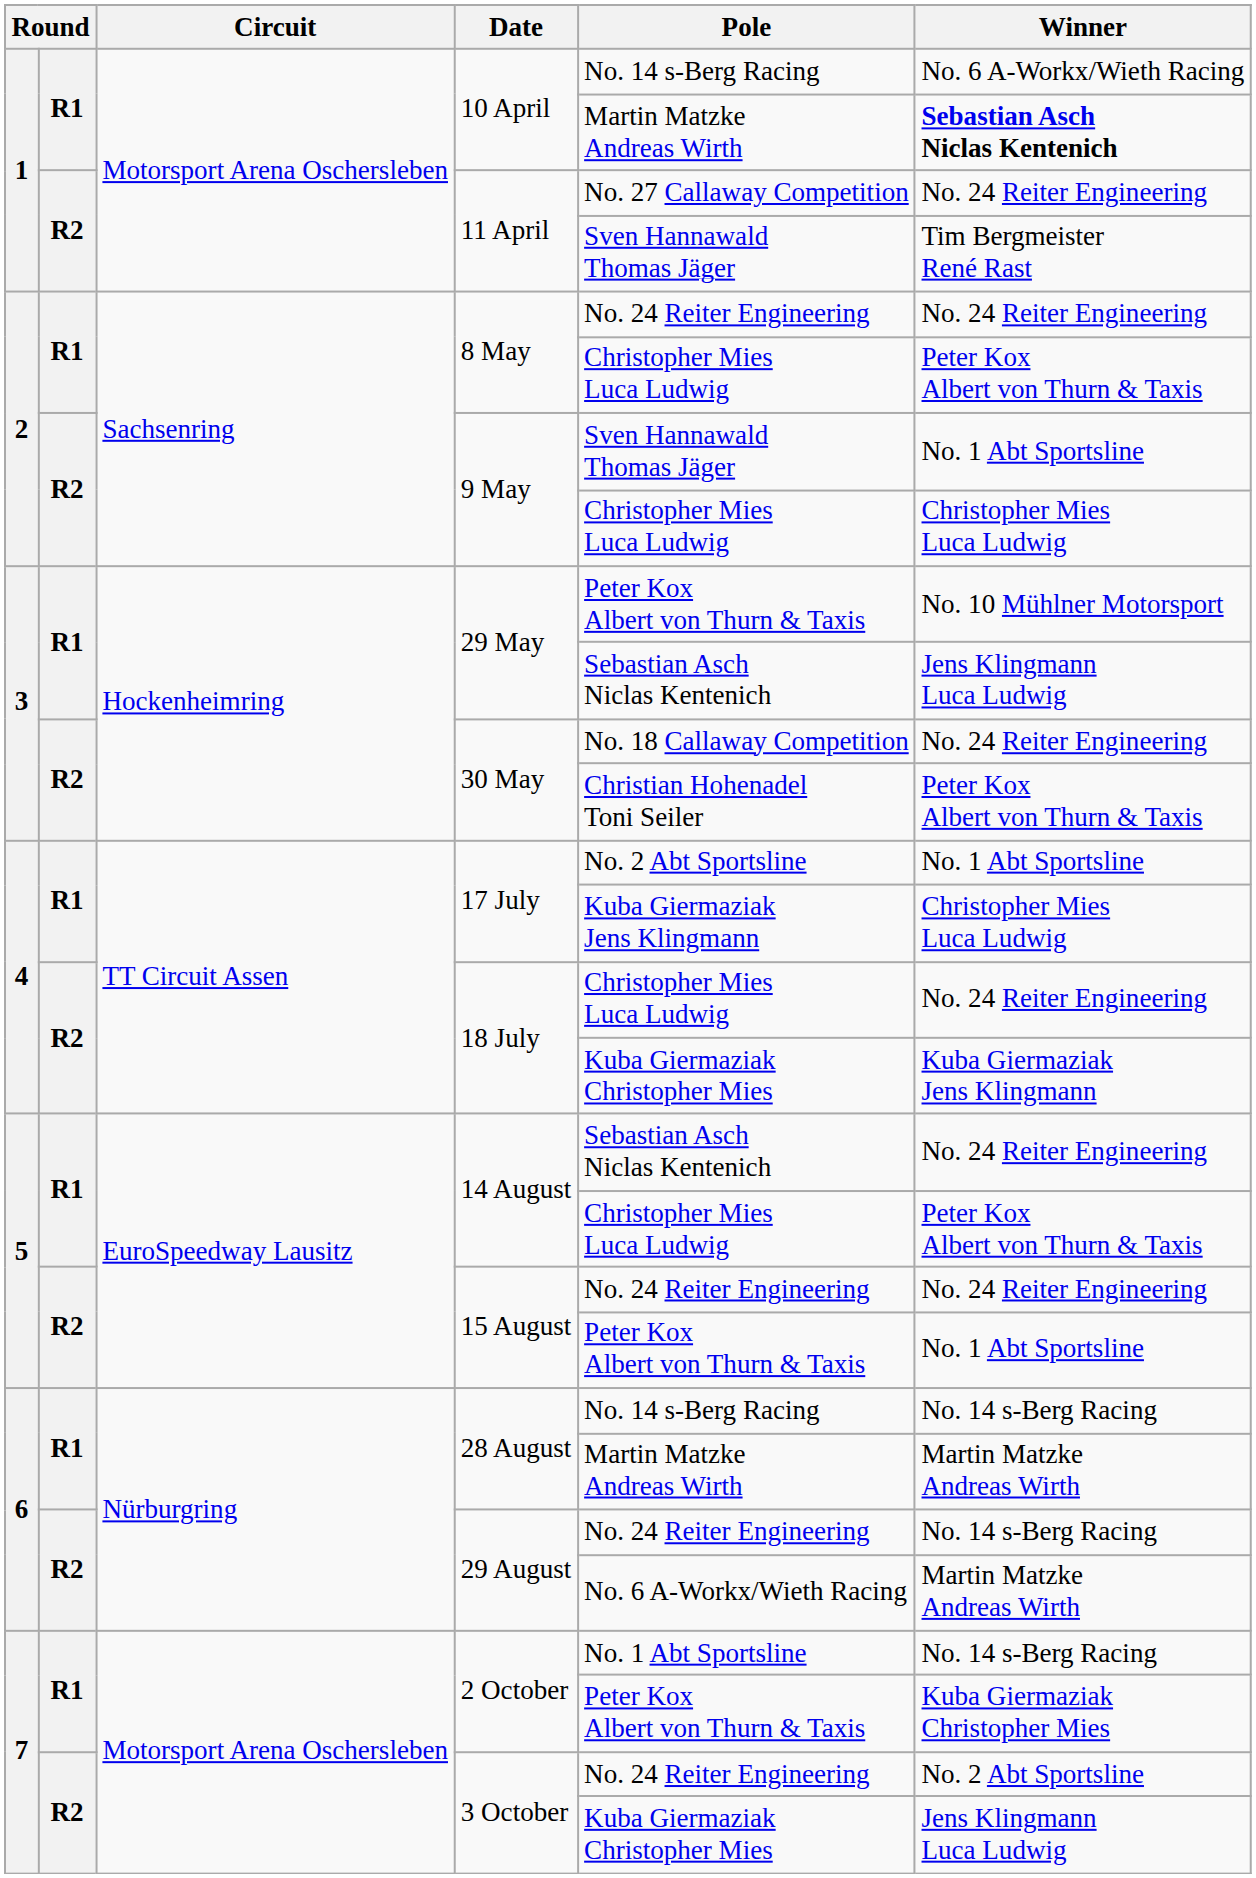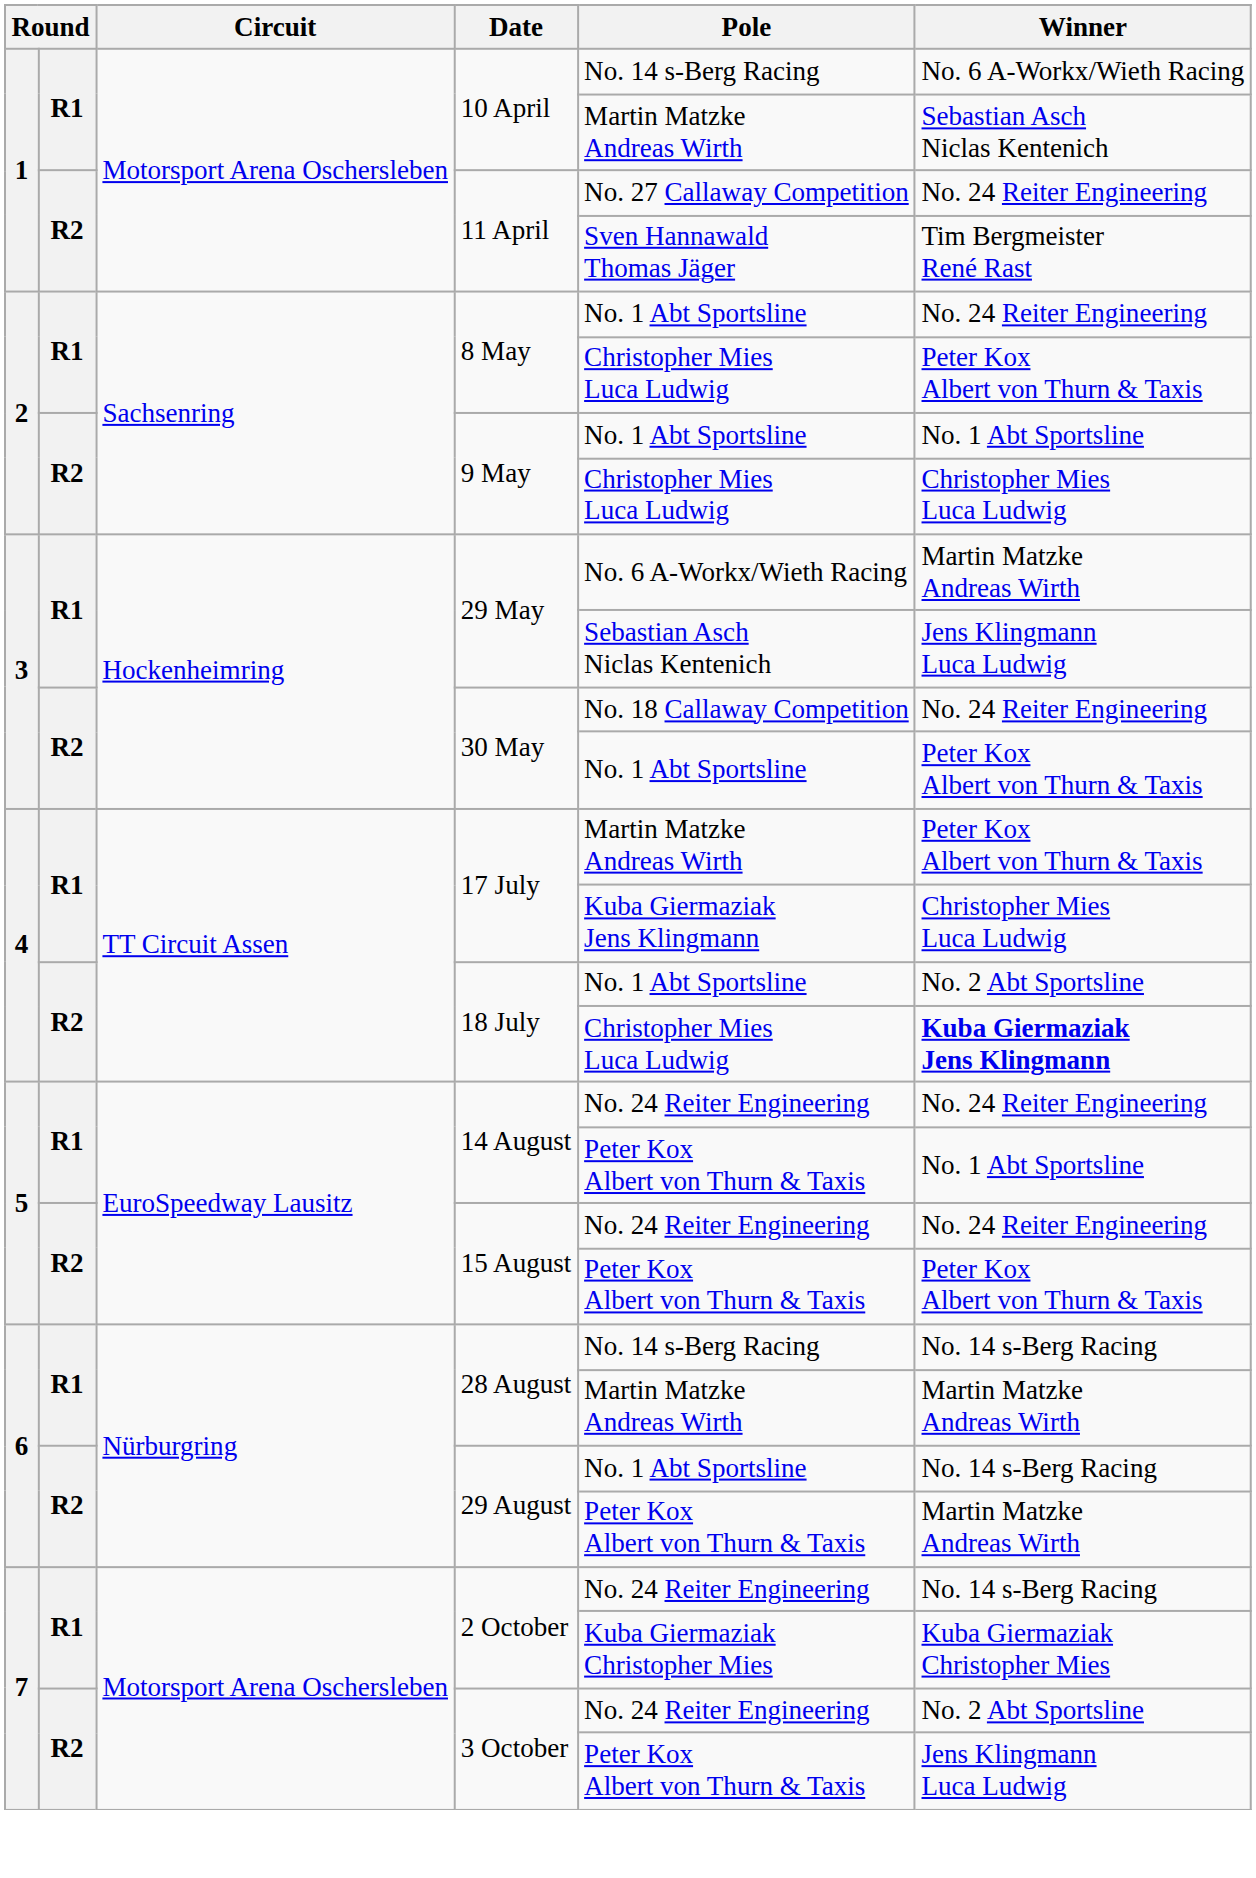(1020, 131) bold -> (1015, 131) normal
(727, 313) No. 24 Reiter Engineering -> (695, 313) No. 1 Abt Sportsline
(676, 450) Sven Hannawald Thomas Jäger -> (695, 434) No. 1 Abt Sportsline
(725, 603) Peter Kox Albert von Thurn & Taxis -> (746, 571) No. 6 A-Workx/Wieth Racing
(1073, 603) No. 10 Mühlner Motorsport -> (1002, 571) Martin Matzke Andreas Wirth
(696, 801) Christian Hohenadel Toni Seiler -> (695, 769) No. 1 Abt Sportsline
(695, 861) No. 2 Abt Sportsline -> (665, 845) Martin Matzke Andreas Wirth
(1033, 861) No. 1 Abt Sportsline -> (1062, 845) Peter Kox Albert von Thurn & Taxis
(678, 998) Christopher Mies Luca Ludwig -> (695, 982) No. 1 Abt Sportsline
(1064, 998) No. 24 Reiter Engineering -> (1033, 982) No. 2 Abt Sportsline
(680, 1075) Kuba Giermaziak Christopher Mies -> (678, 1043) Christopher Mies Luca Ludwig
(1017, 1075) normal -> (1026, 1043) bold
(678, 1151) Sebastian Asch Niclas Kentenich -> (727, 1103) No. 24 Reiter Engineering
(678, 1228) Christopher Mies Luca Ludwig -> (725, 1164) Peter Kox Albert von Thurn & Taxis
(1062, 1228) Peter Kox Albert von Thurn & Taxis -> (1033, 1164) No. 1 Abt Sportsline
(1033, 1349) No. 1 Abt Sportsline -> (1062, 1285) Peter Kox Albert von Thurn & Taxis
(727, 1530) No. 24 Reiter Engineering -> (695, 1467) No. 1 Abt Sportsline
(746, 1591) No. 6 A-Workx/Wieth Racing -> (725, 1527) Peter Kox Albert von Thurn & Taxis
(695, 1652) No. 1 Abt Sportsline -> (727, 1588) No. 24 Reiter Engineering
(725, 1712) Peter Kox Albert von Thurn & Taxis -> (680, 1649) Kuba Giermaziak Christopher Mies
(680, 1833) Kuba Giermaziak Christopher Mies -> (725, 1770) Peter Kox Albert von Thurn & Taxis
